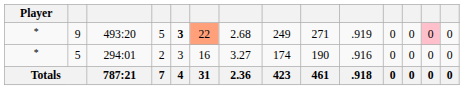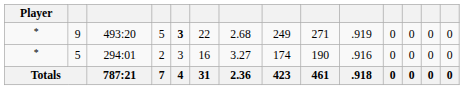(204, 33) lightsalmon background -> (204, 33) no background
(431, 33) pink background -> (431, 33) no background
